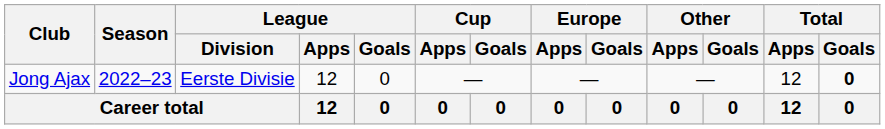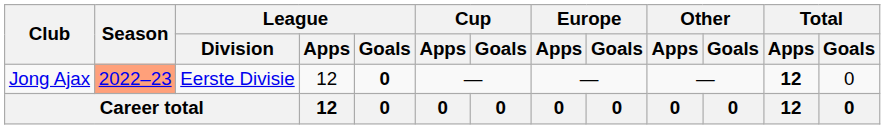(135, 78) no background -> (135, 78) lightsalmon background
(385, 78) normal -> (385, 78) bold
(791, 78) normal -> (791, 78) bold
(849, 78) bold -> (849, 78) normal
